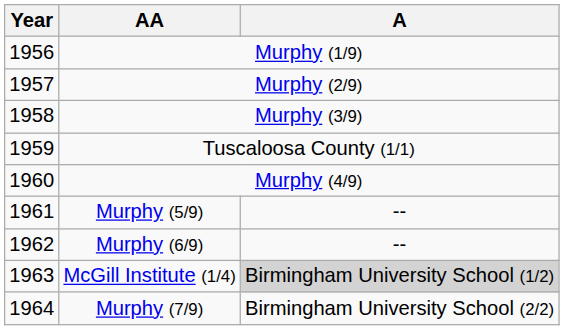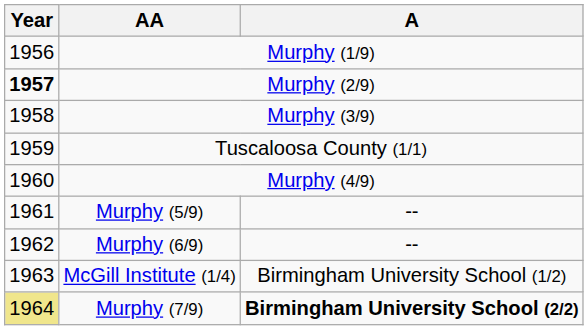(32, 84) normal -> (32, 84) bold
(400, 276) lightgrey background -> (412, 276) no background
(32, 308) no background -> (32, 308) khaki background
(400, 308) normal -> (412, 308) bold
